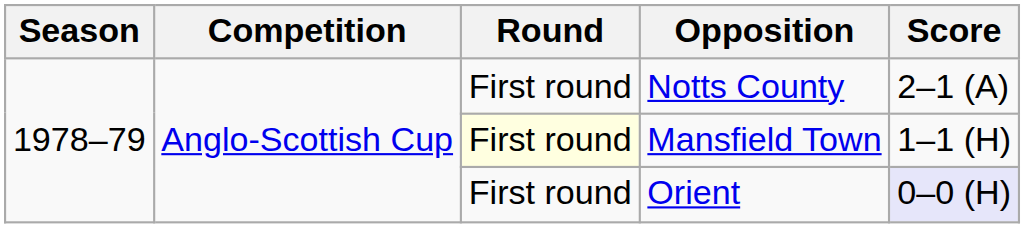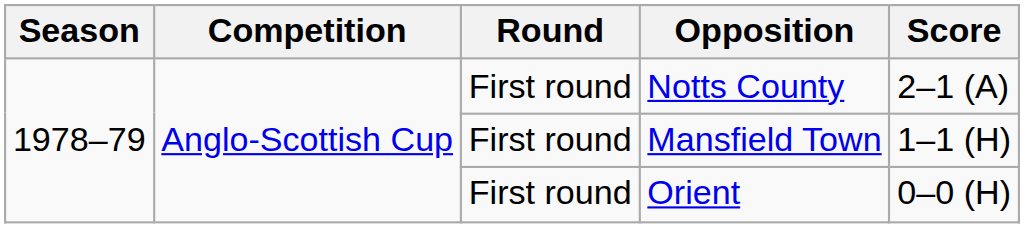(550, 139) lightyellow background -> (550, 139) no background
(954, 193) lavender background -> (954, 193) no background
